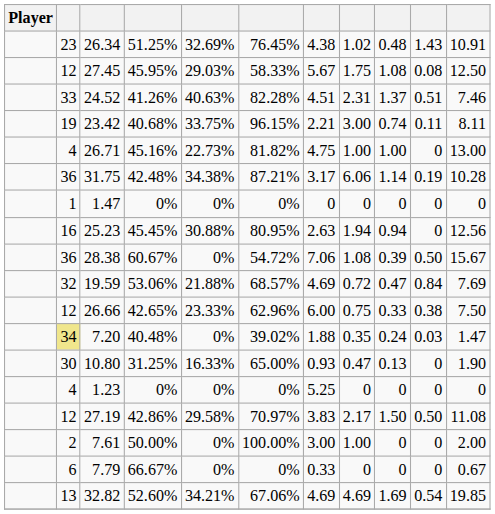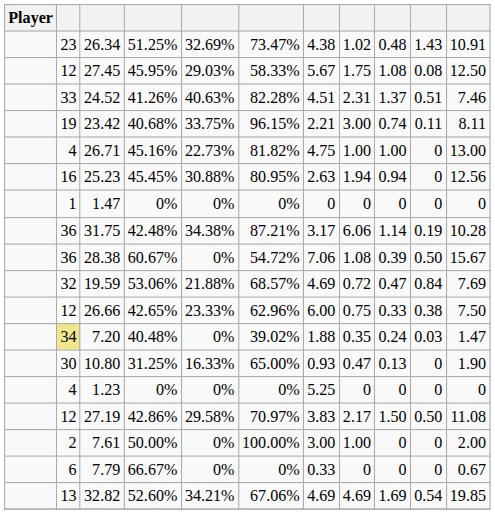(275, 44) 76.45% -> (275, 44) 73.47%
rows swapped: (102, 177) <-> (102, 230)
